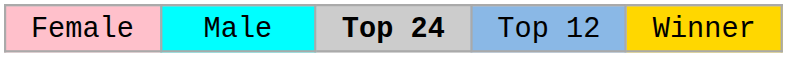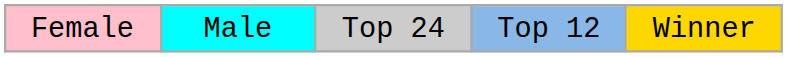(393, 28) bold -> (393, 28) normal
